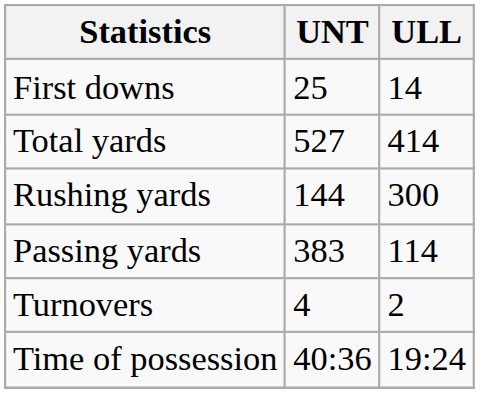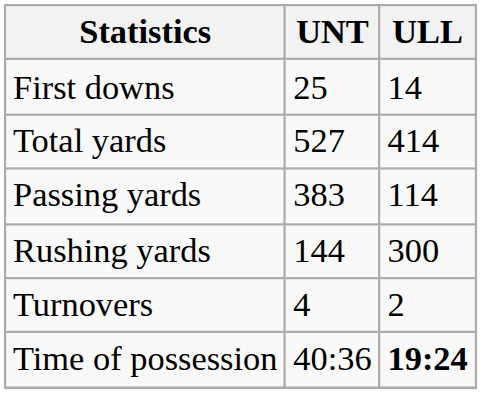rows swapped: (112, 195) <-> (107, 250)
(427, 359) normal -> (428, 359) bold
